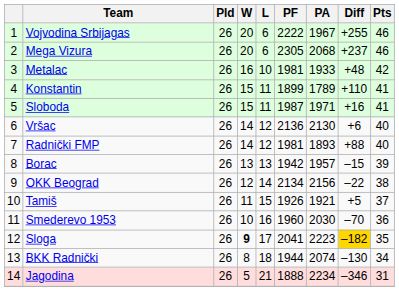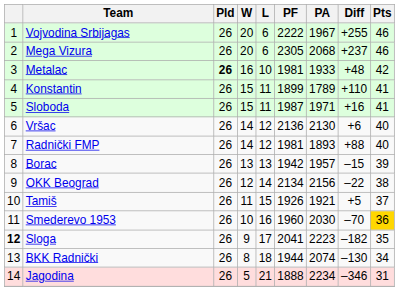(225, 70) normal -> (225, 70) bold
(382, 220) no background -> (382, 220) gold background
(14, 239) normal -> (14, 239) bold
(247, 239) bold -> (247, 239) normal
(354, 239) gold background -> (354, 239) no background
